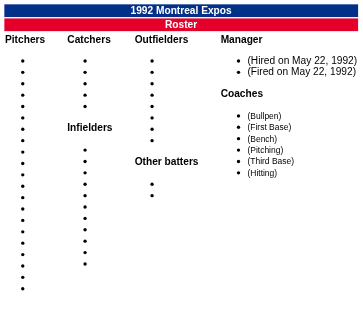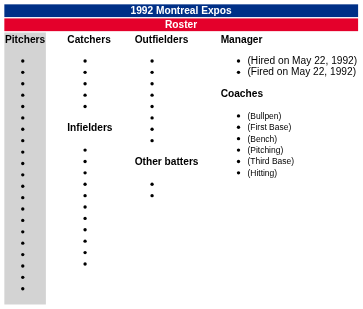(25, 164) no background -> (25, 164) lightgrey background
